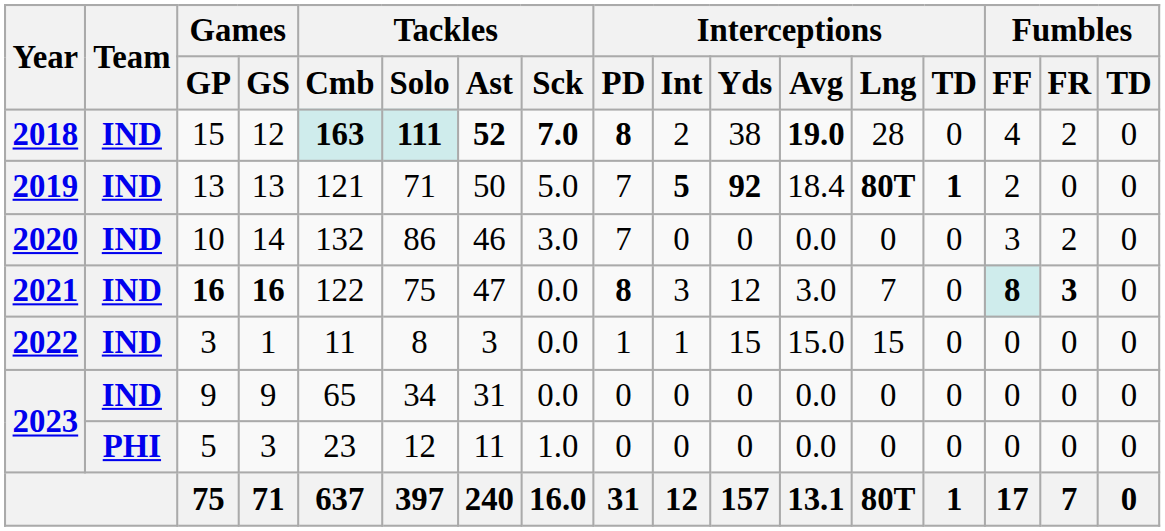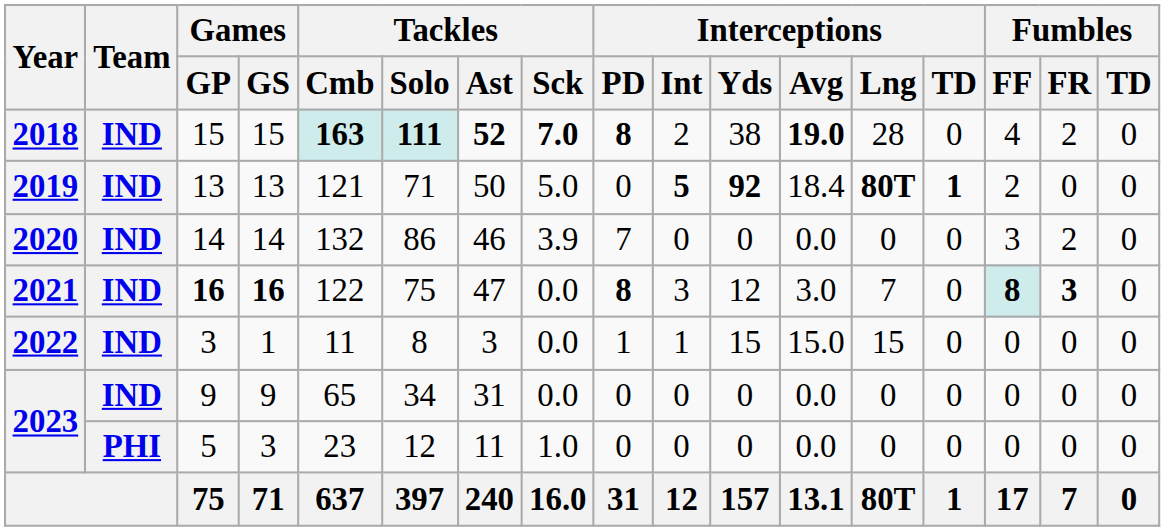(268, 134) 12 -> (268, 134) 15
(623, 186) 7 -> (623, 186) 0
(208, 238) 10 -> (208, 238) 14
(558, 238) 3.0 -> (558, 238) 3.9
